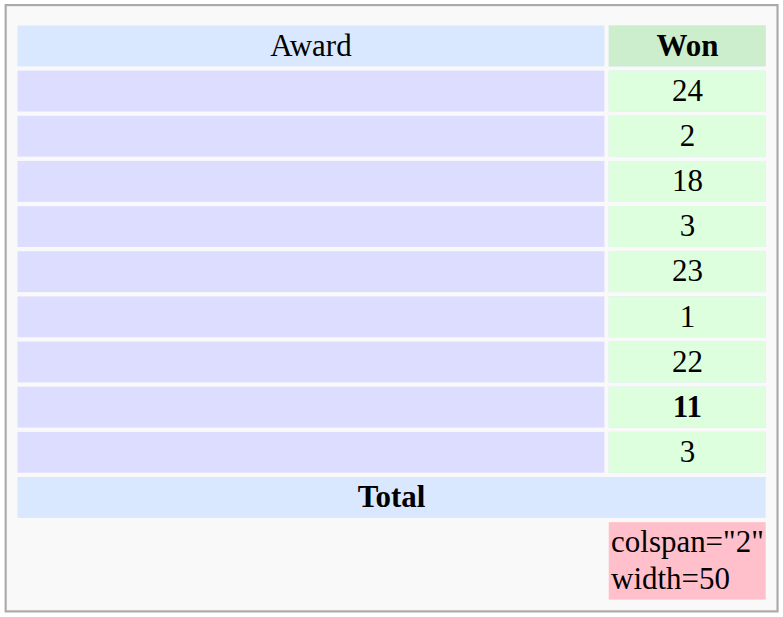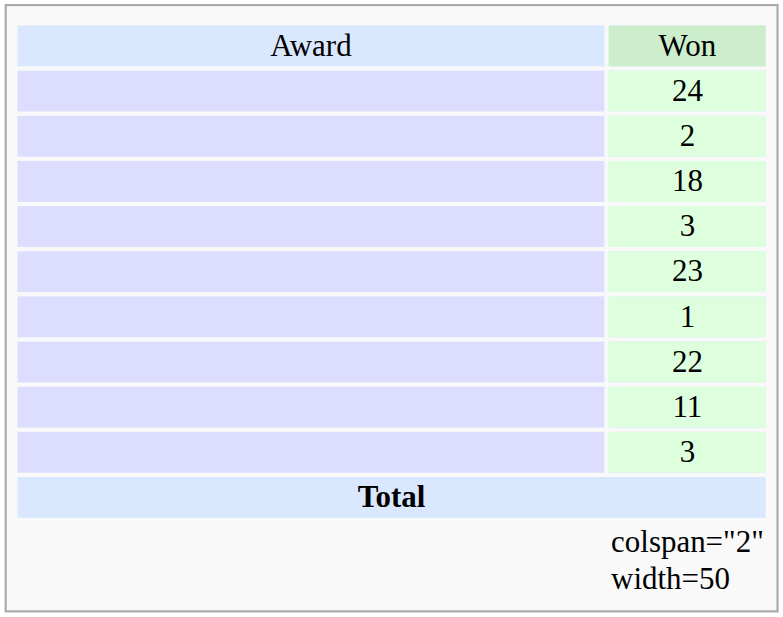(687, 45) bold -> (687, 45) normal
(687, 406) bold -> (687, 406) normal
(687, 560) pink background -> (687, 560) no background
